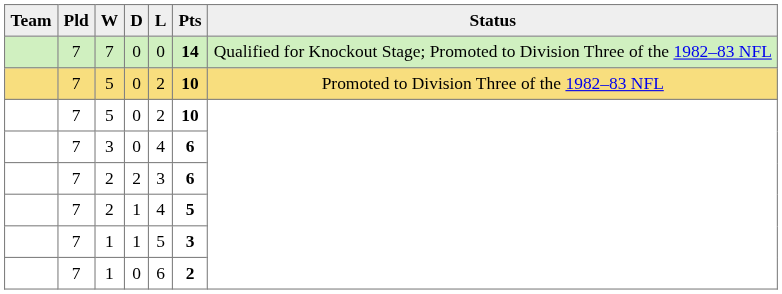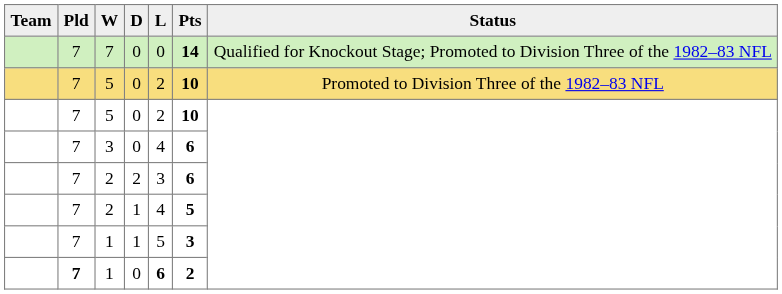(76, 273) normal -> (76, 273) bold
(161, 273) normal -> (161, 273) bold
